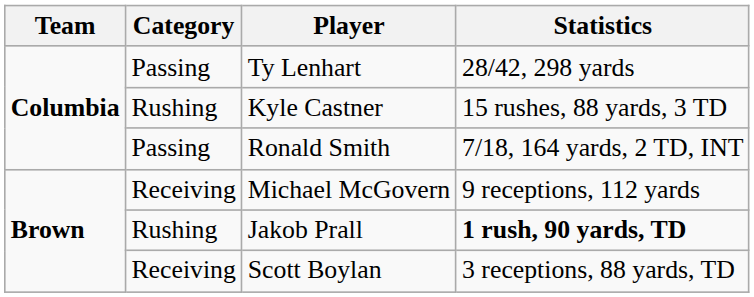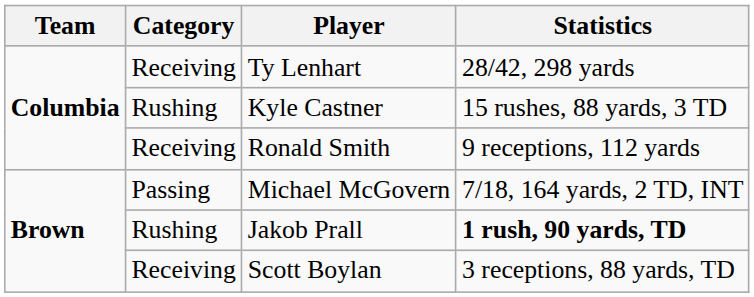(171, 66) Passing -> (184, 66) Receiving
(171, 148) Passing -> (184, 148) Receiving
(603, 148) 7/18, 164 yards, 2 TD, INT -> (581, 148) 9 receptions, 112 yards
(184, 189) Receiving -> (171, 189) Passing
(581, 189) 9 receptions, 112 yards -> (603, 189) 7/18, 164 yards, 2 TD, INT
